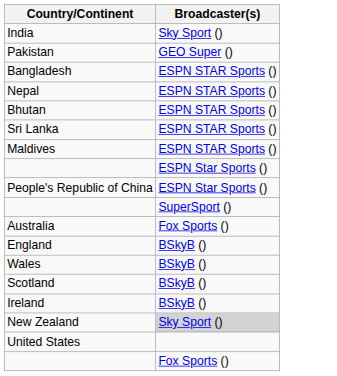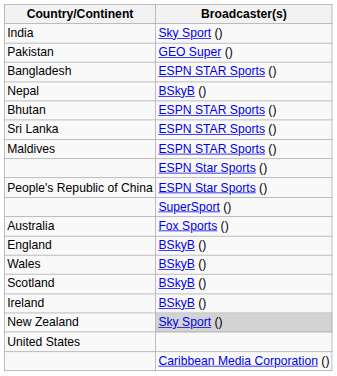(217, 91) ESPN STAR Sports () -> (182, 91) BSkyB ()
(194, 361) Fox Sports () -> (244, 361) Caribbean Media Corporation ()
